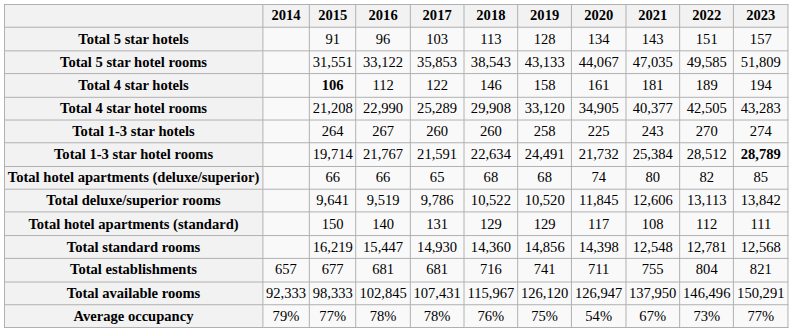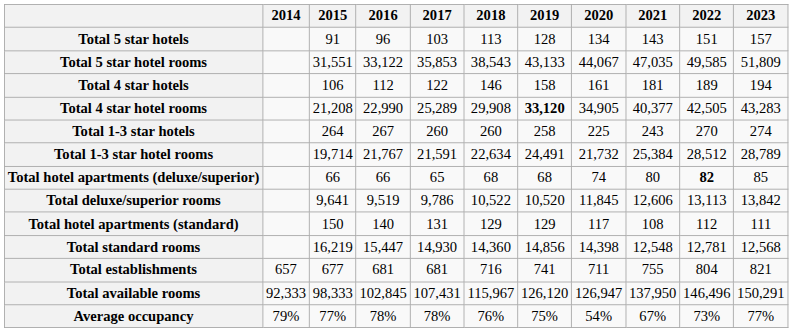(333, 85) bold -> (333, 85) normal
(545, 108) normal -> (545, 108) bold
(761, 154) bold -> (761, 154) normal
(707, 177) normal -> (707, 177) bold
